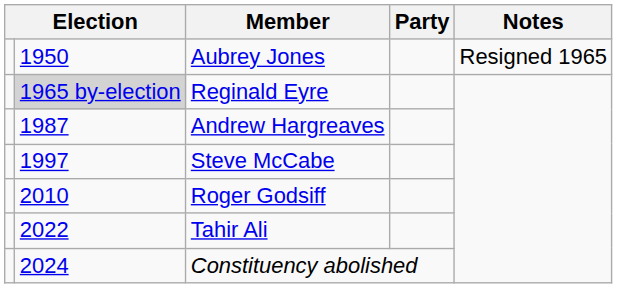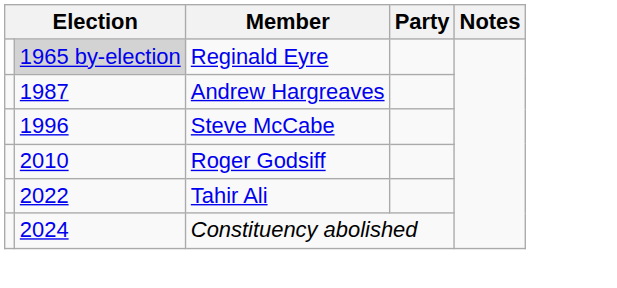- row: (258, 56)
(44, 160) 1997 -> (44, 126) 1996
